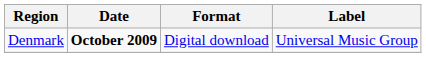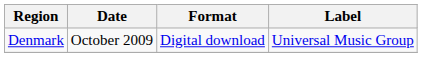(114, 40) bold -> (112, 40) normal
